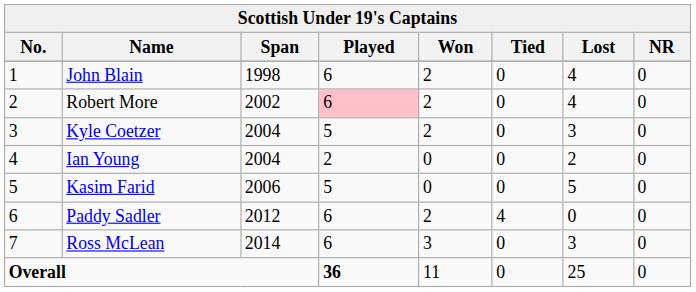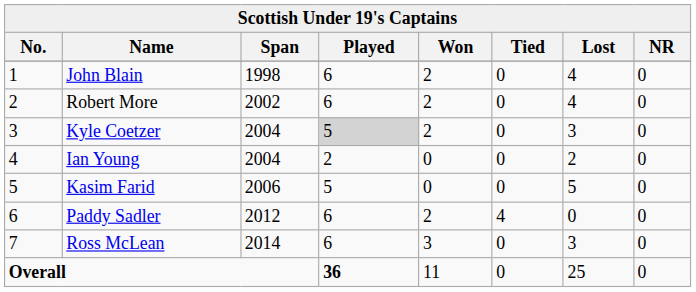(328, 103) pink background -> (328, 103) no background
(328, 131) no background -> (328, 131) lightgrey background
